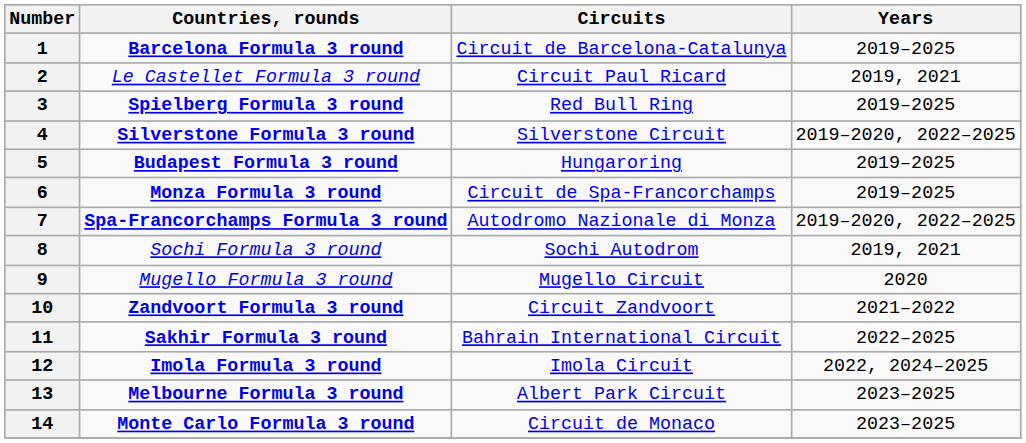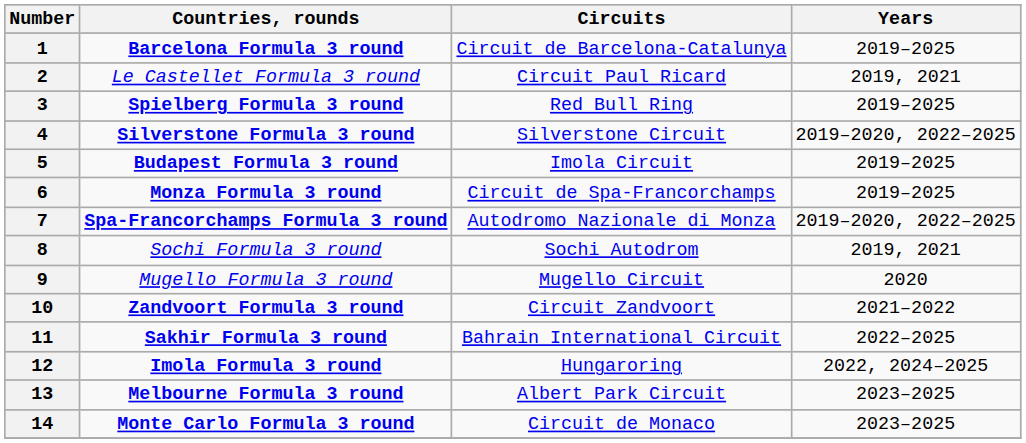(622, 164) Hungaroring -> (622, 164) Imola Circuit
(622, 366) Imola Circuit -> (622, 366) Hungaroring
